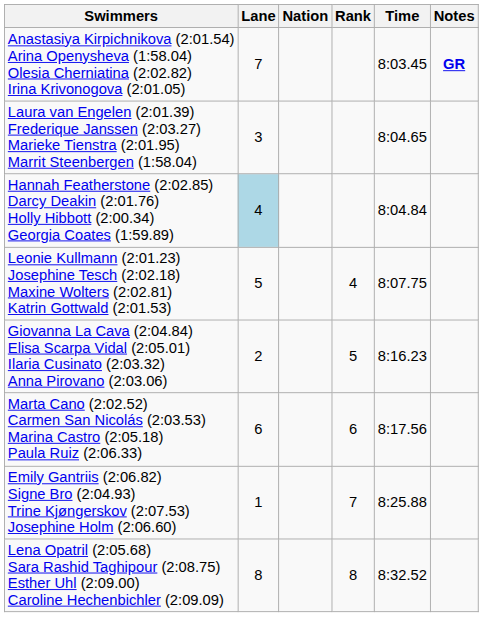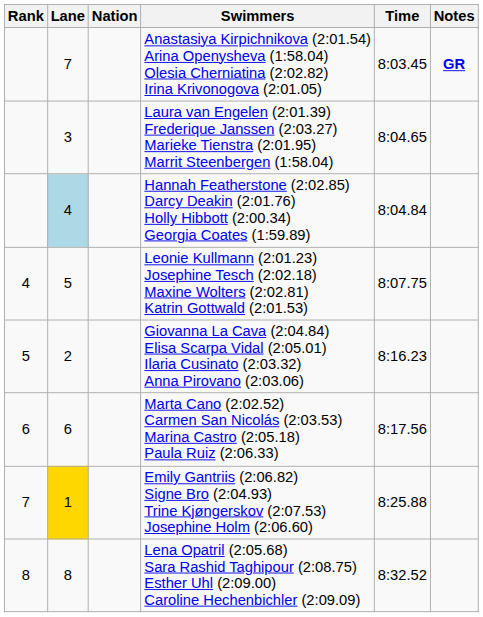columns swapped: (353, 16) <-> (121, 16)
(258, 502) no background -> (68, 502) gold background
